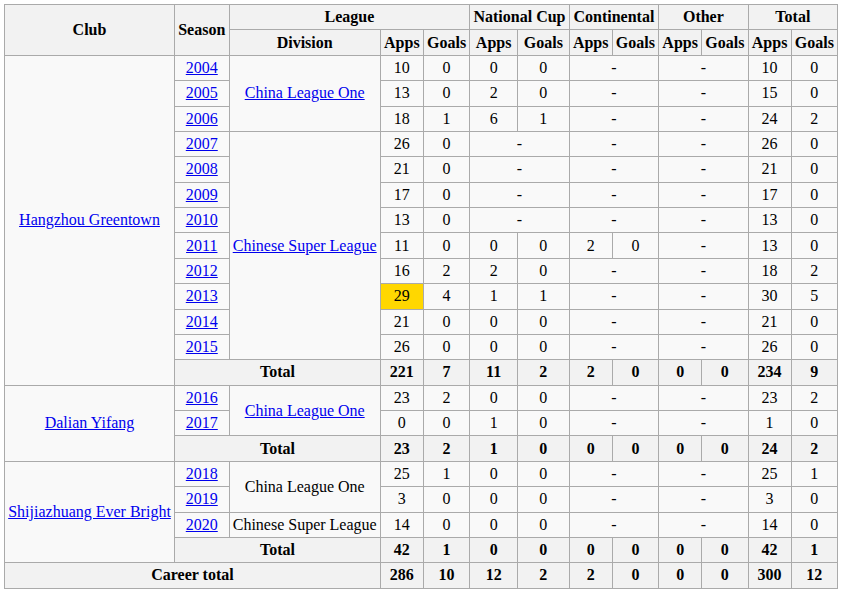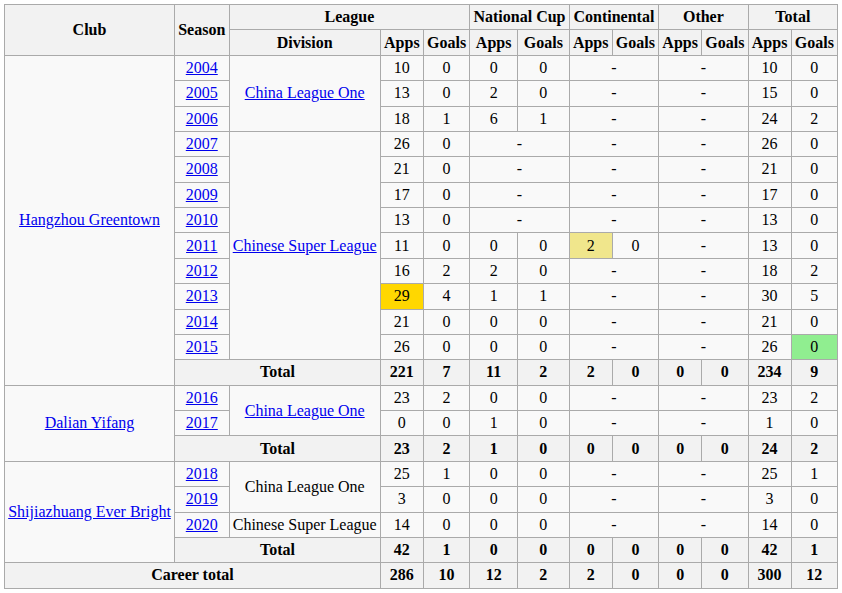(591, 245) no background -> (591, 245) khaki background
(814, 347) no background -> (814, 347) lightgreen background
